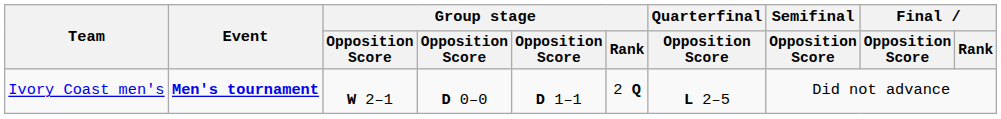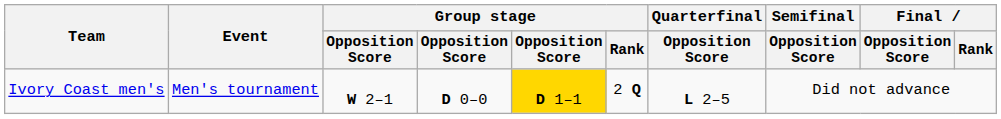(245, 91) bold -> (245, 91) normal
(559, 100) no background -> (559, 100) gold background
